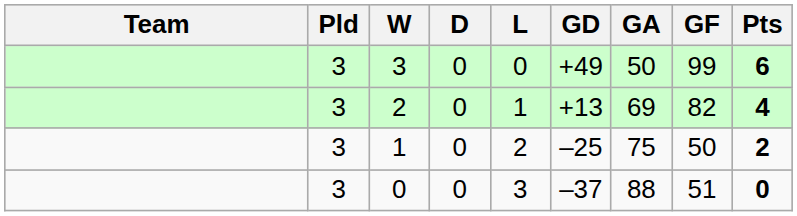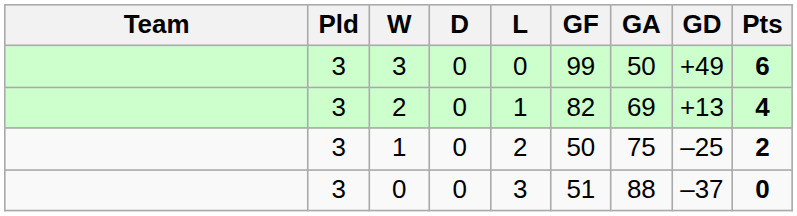columns swapped: (702, 25) <-> (581, 25)
